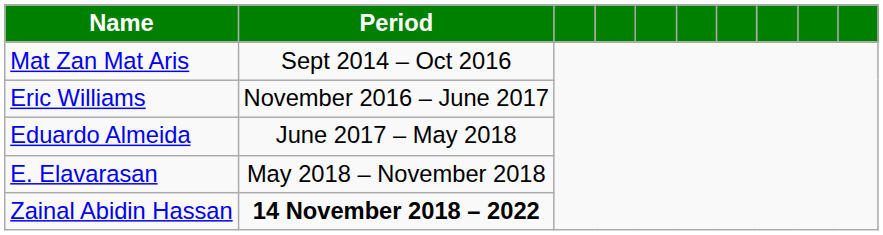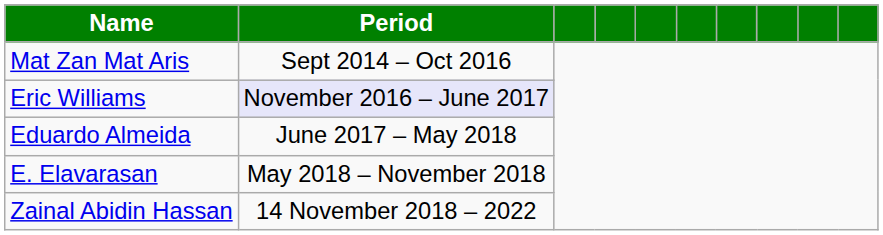(396, 98) no background -> (396, 98) lavender background
(396, 211) bold -> (396, 211) normal
